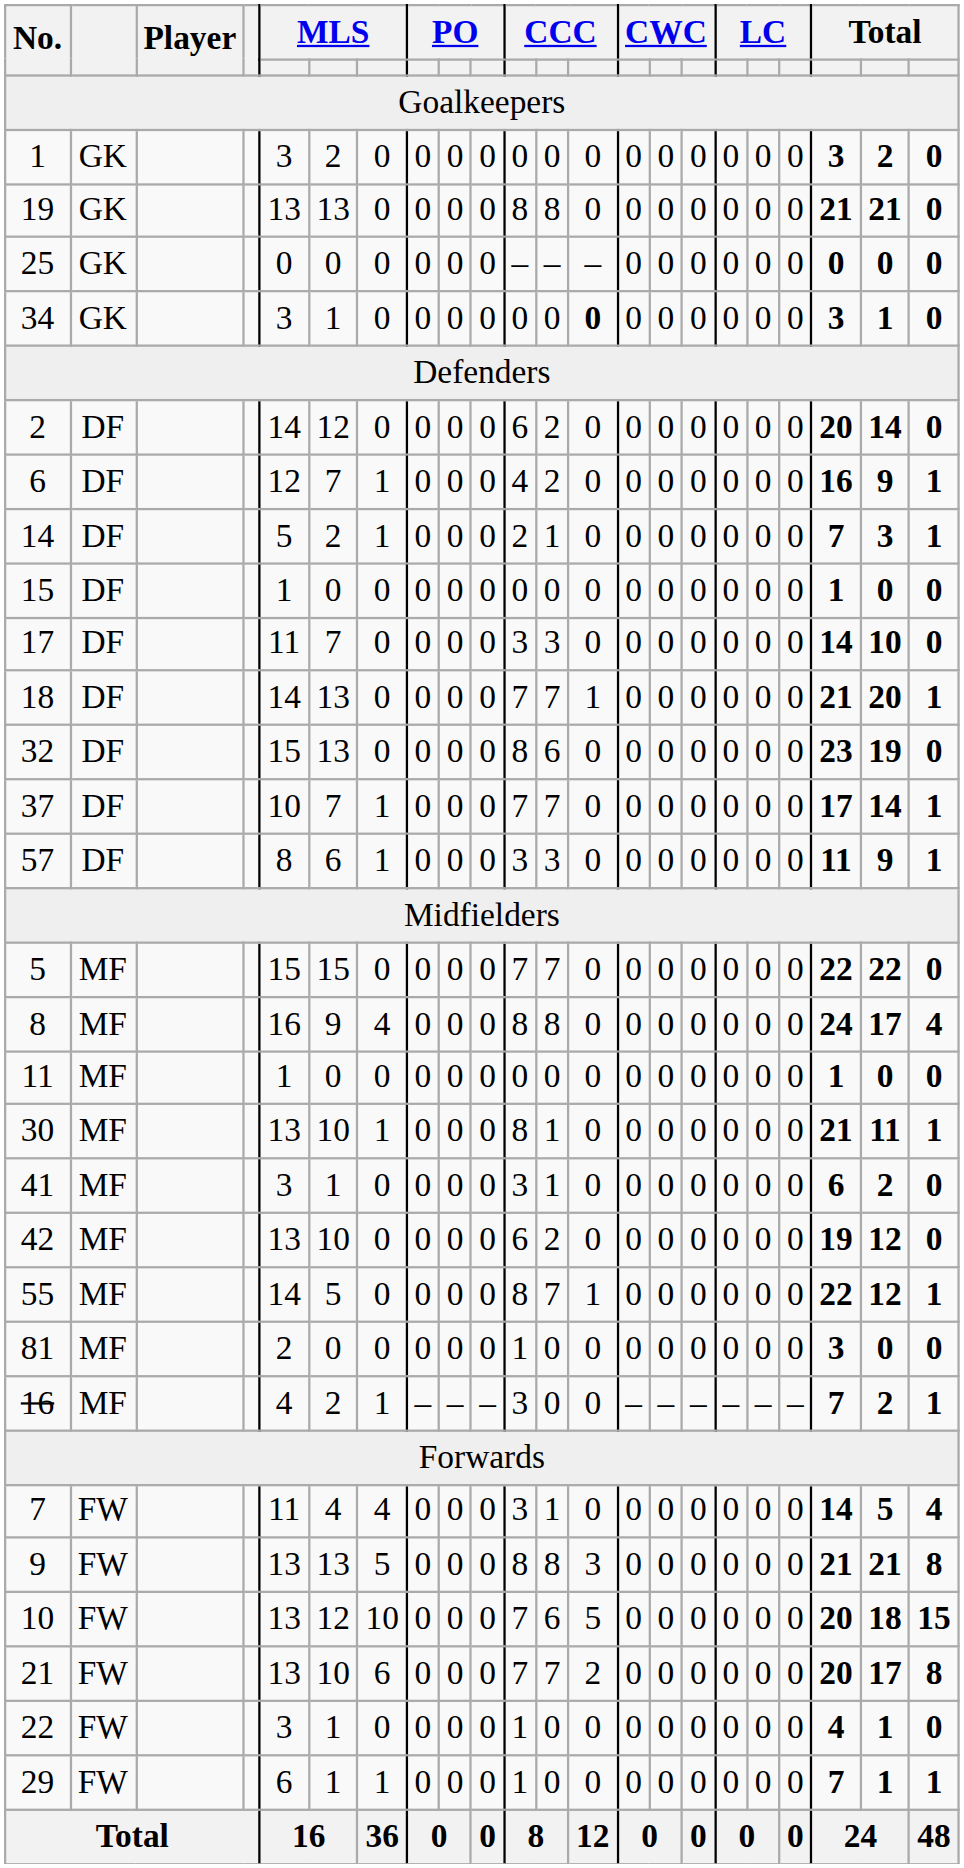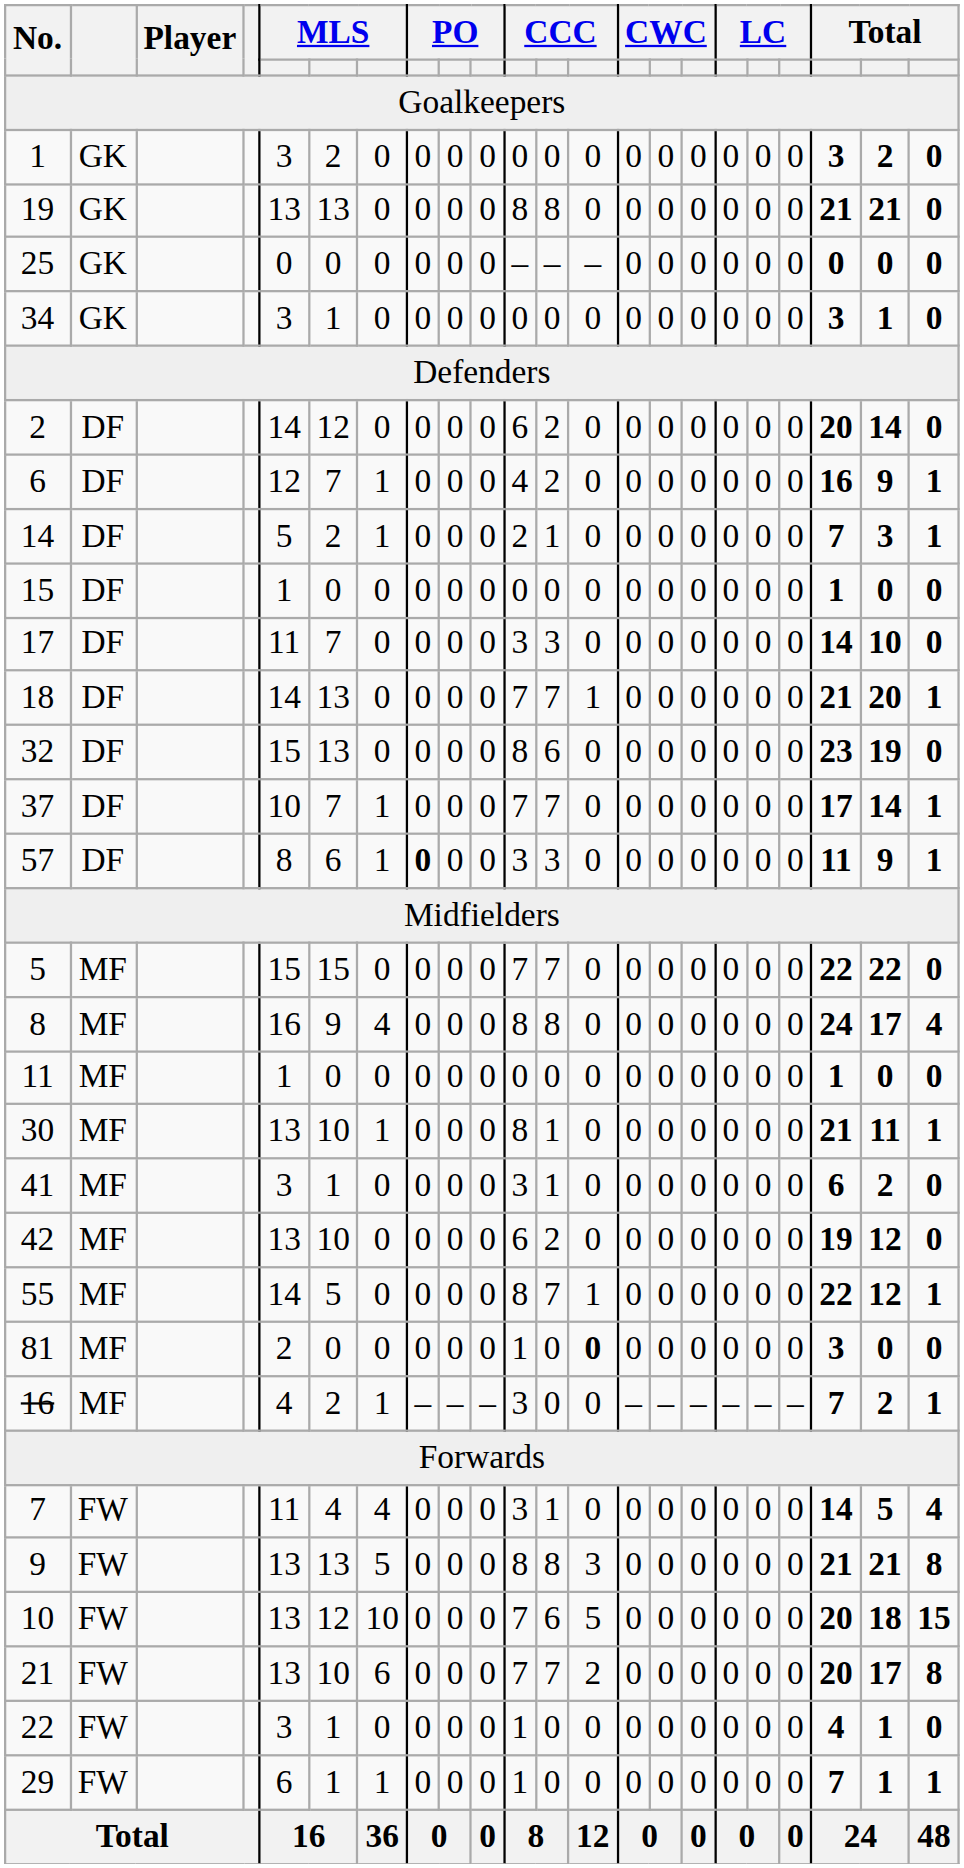(593, 317) bold -> (593, 317) normal
(423, 859) normal -> (423, 859) bold
(593, 1347) normal -> (593, 1347) bold
